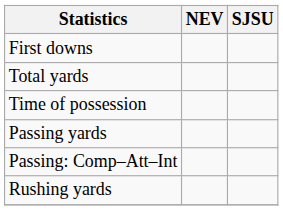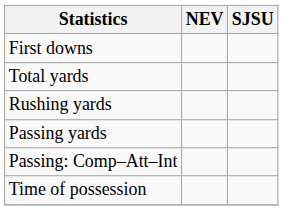rows swapped: (60, 190) <-> (78, 104)
